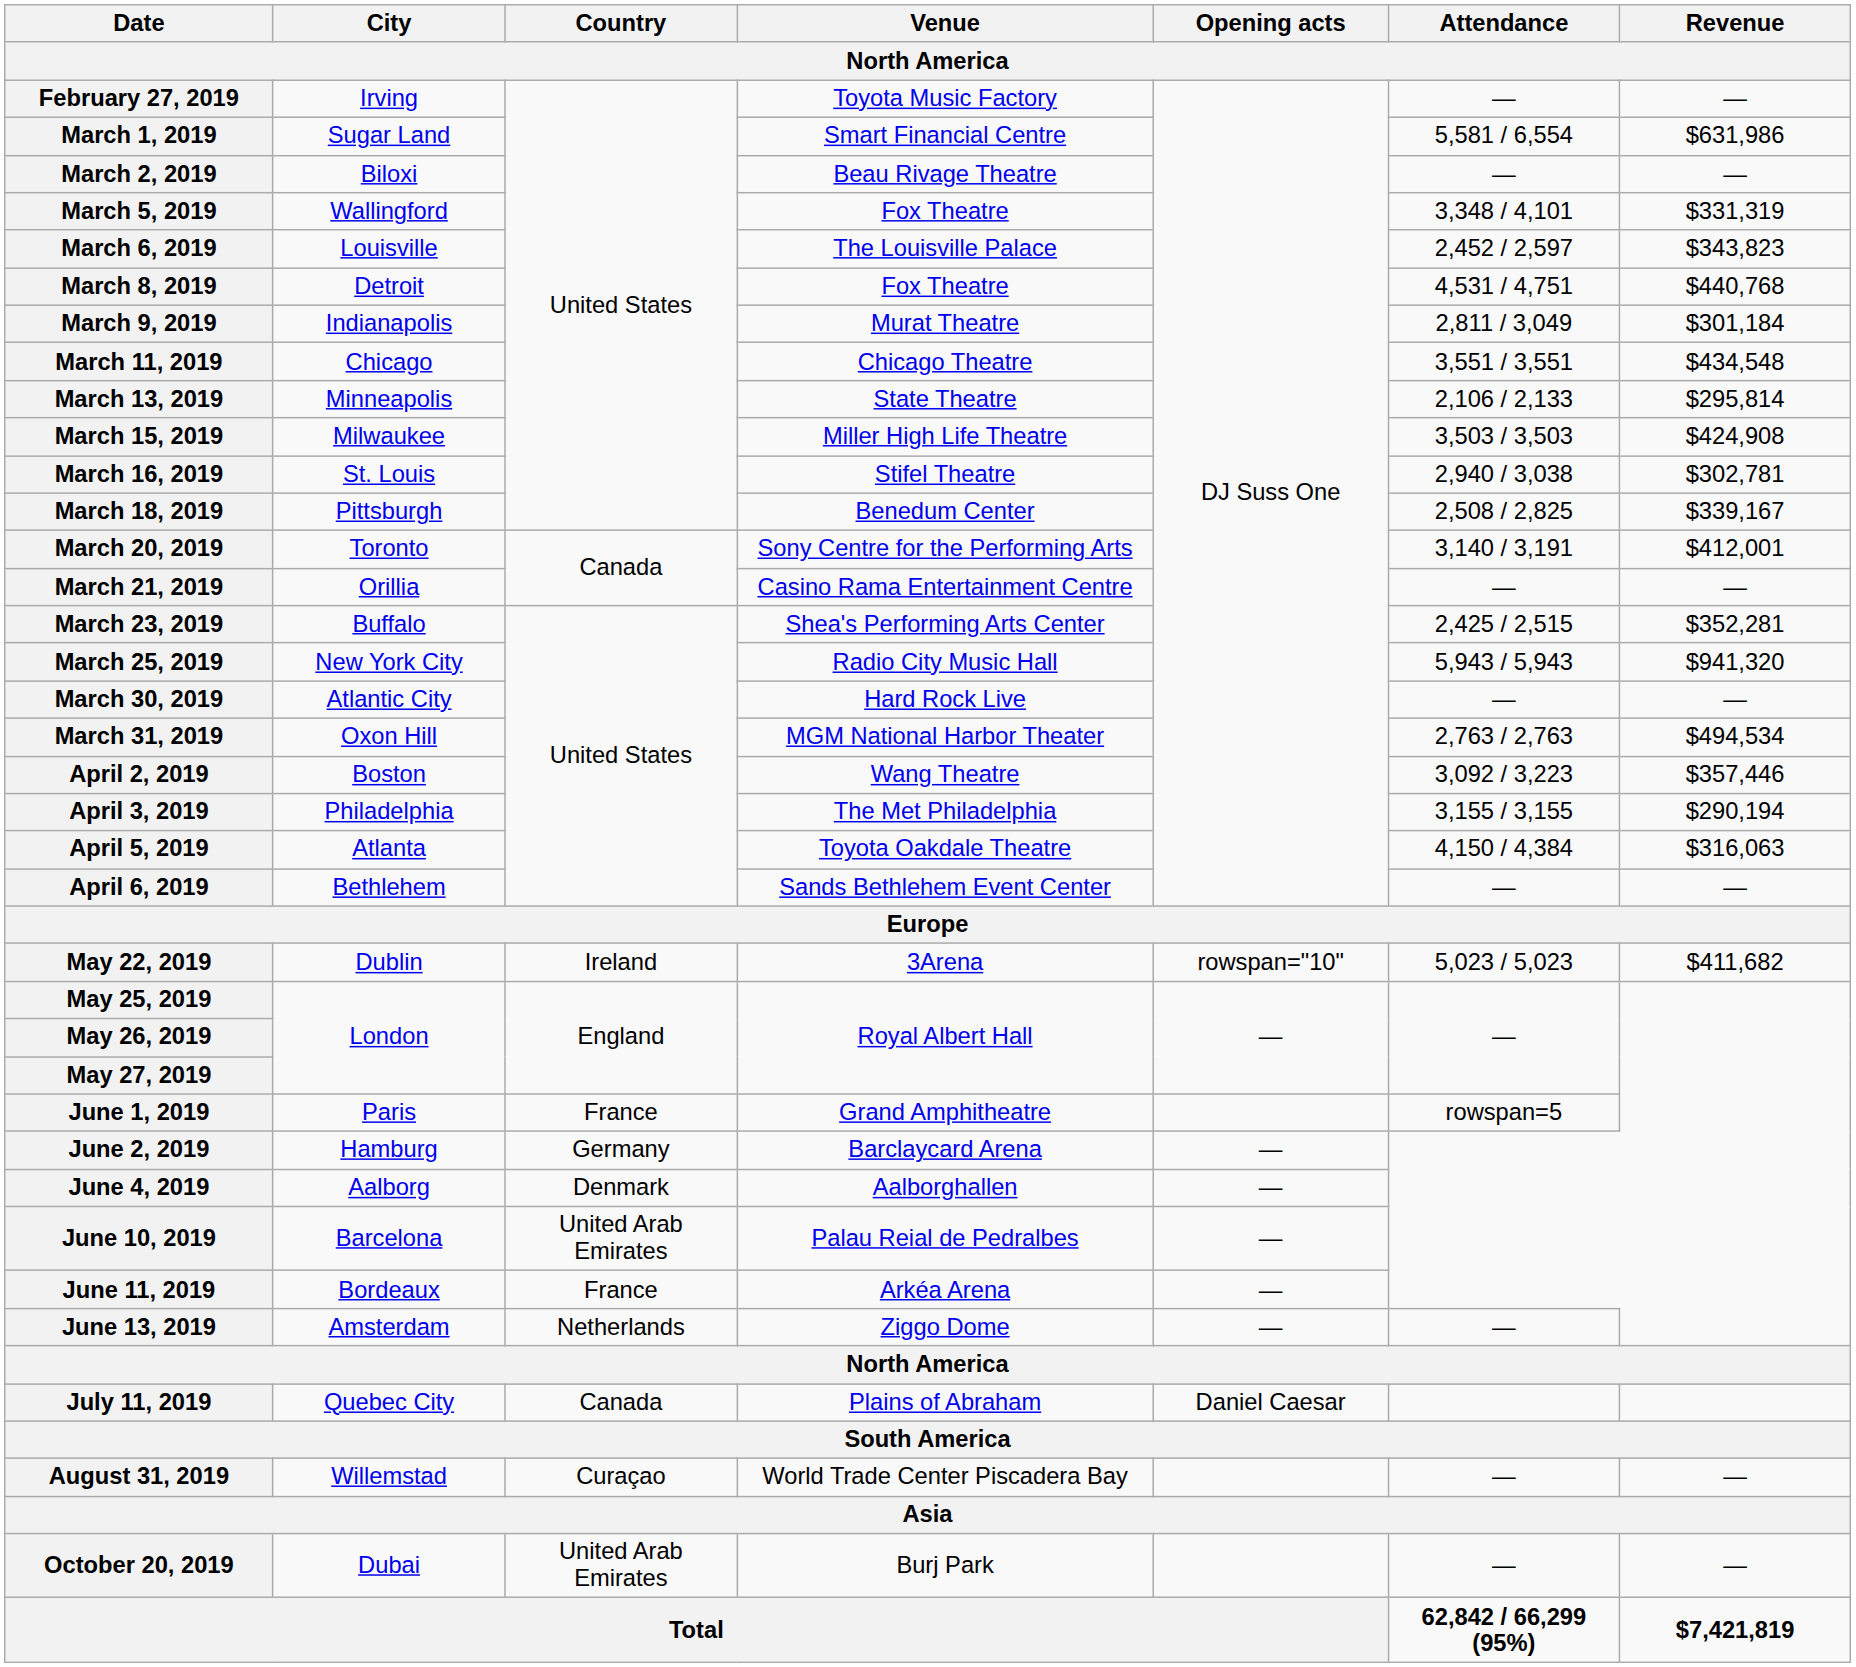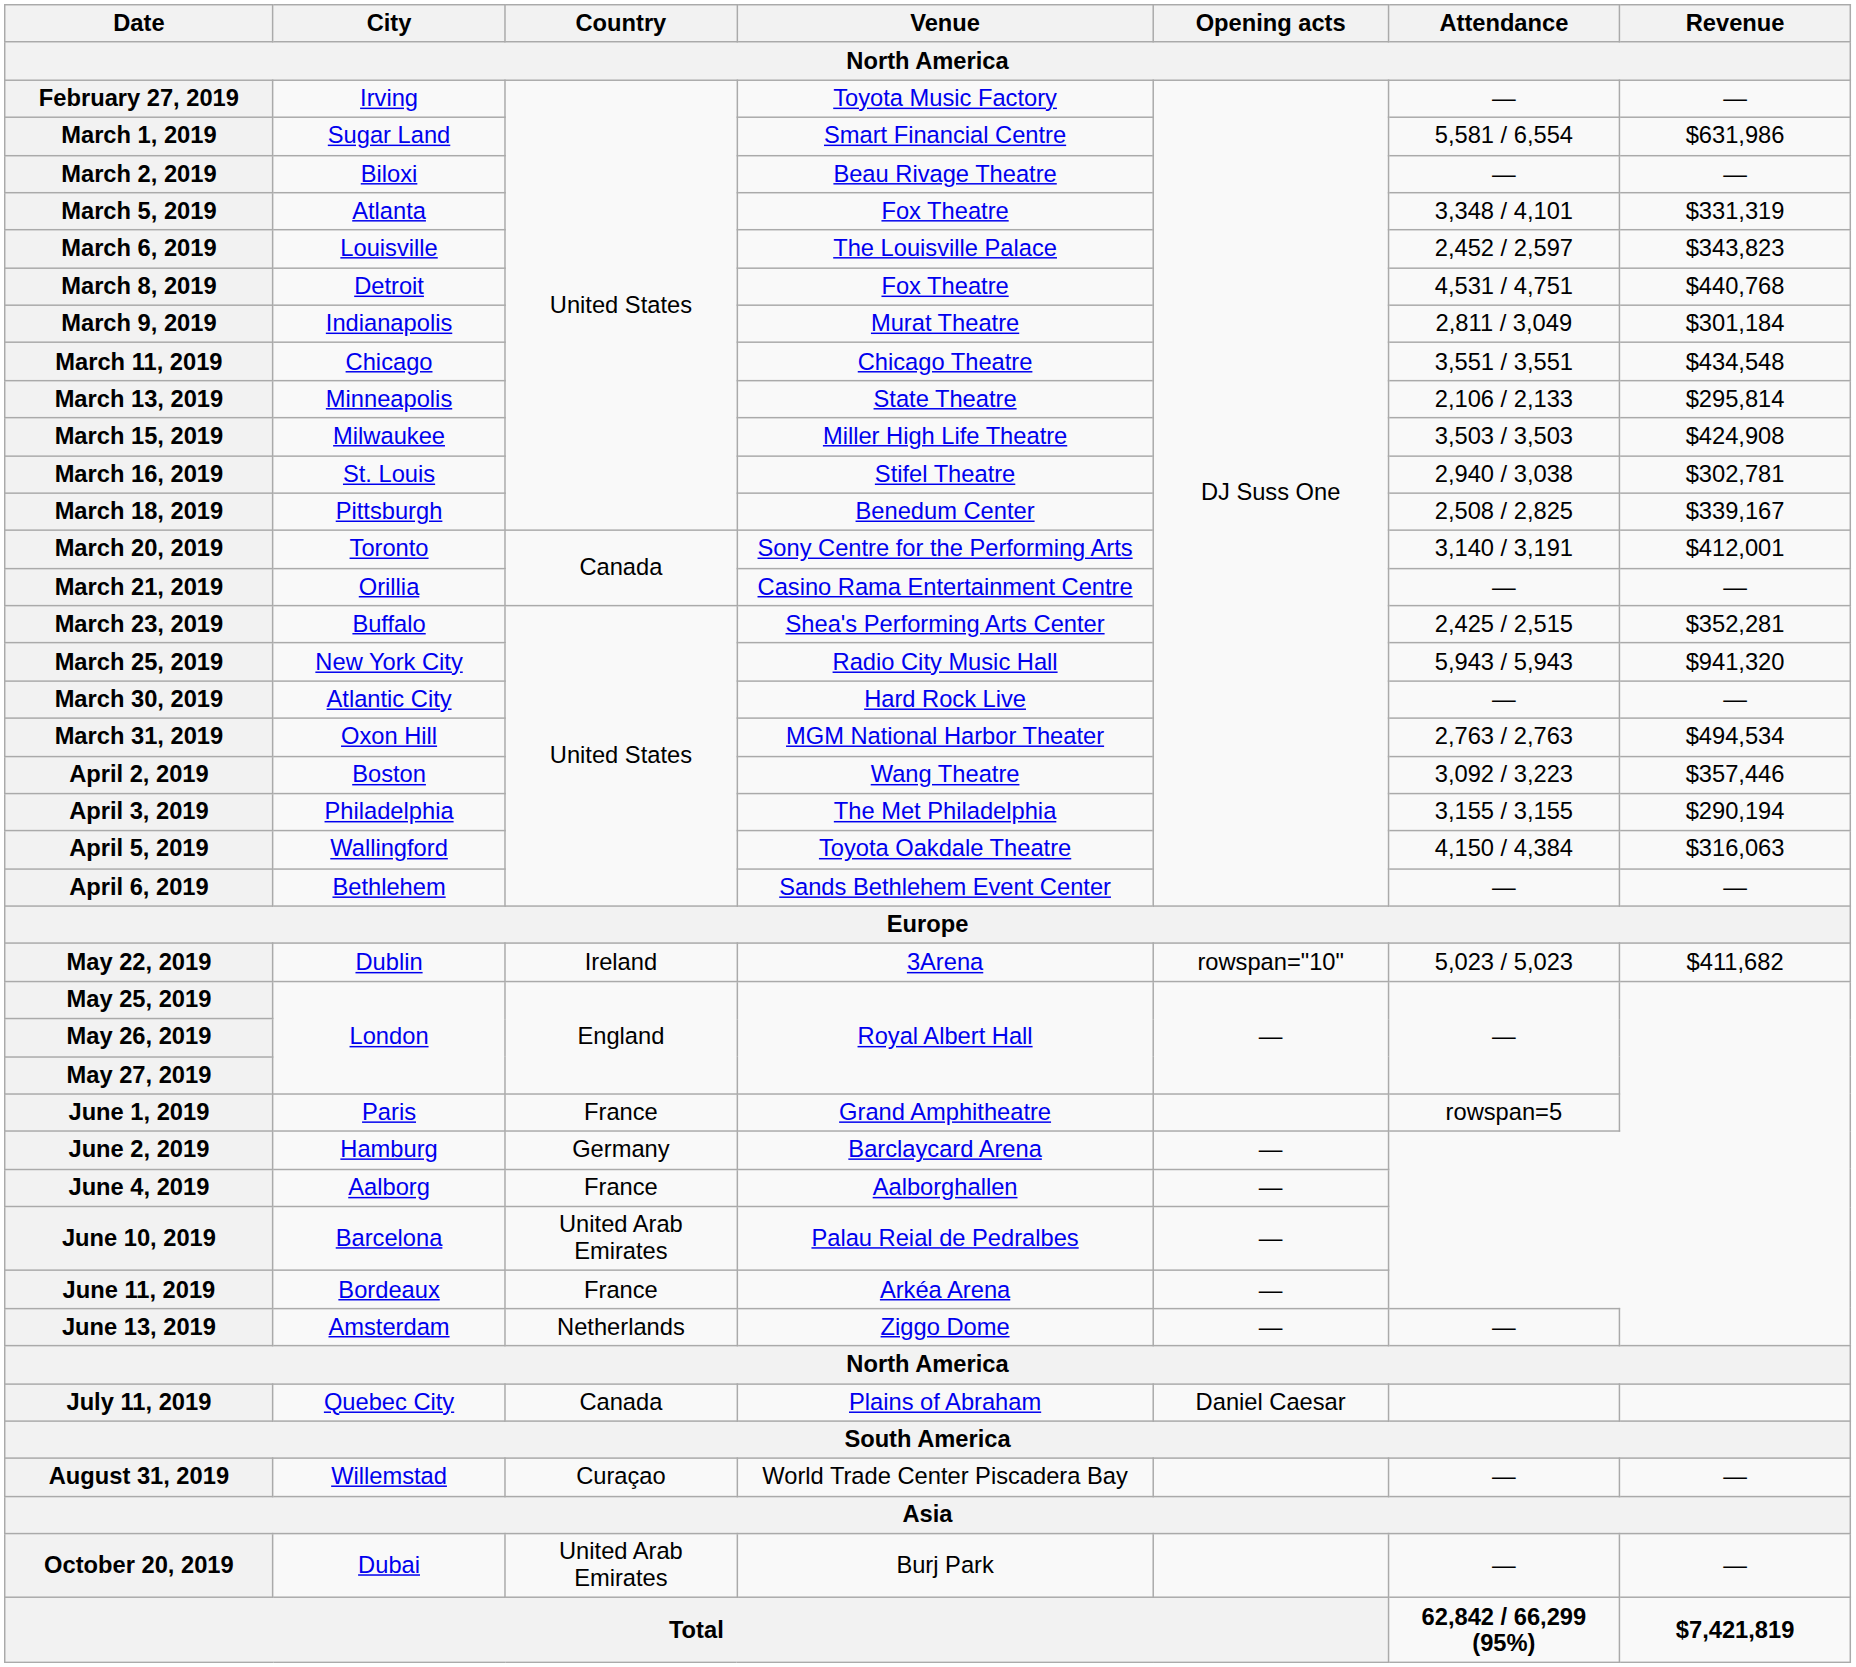(389, 211) Wallingford -> (389, 211) Atlanta
(389, 849) Atlanta -> (389, 849) Wallingford
(621, 1187) Denmark -> (621, 1187) France
